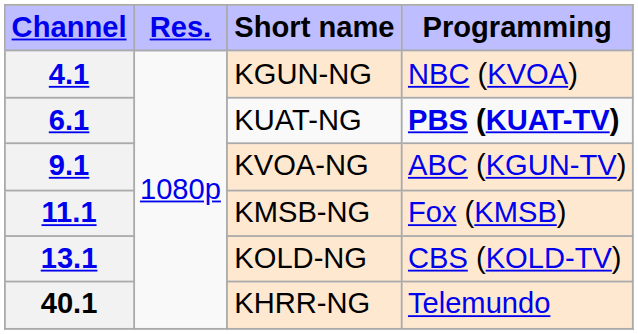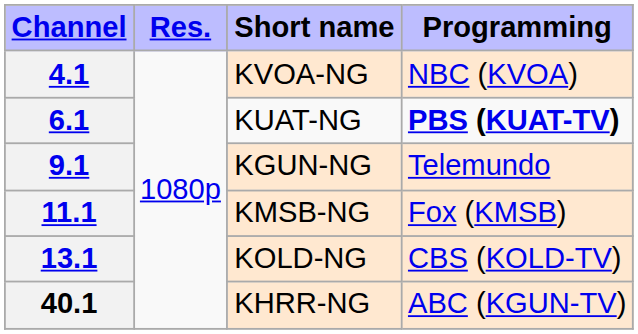(303, 73) KGUN-NG -> (301, 73) KVOA-NG
(301, 166) KVOA-NG -> (303, 166) KGUN-NG
(517, 166) ABC (KGUN-TV) -> (479, 166) Telemundo
(479, 304) Telemundo -> (517, 304) ABC (KGUN-TV)
